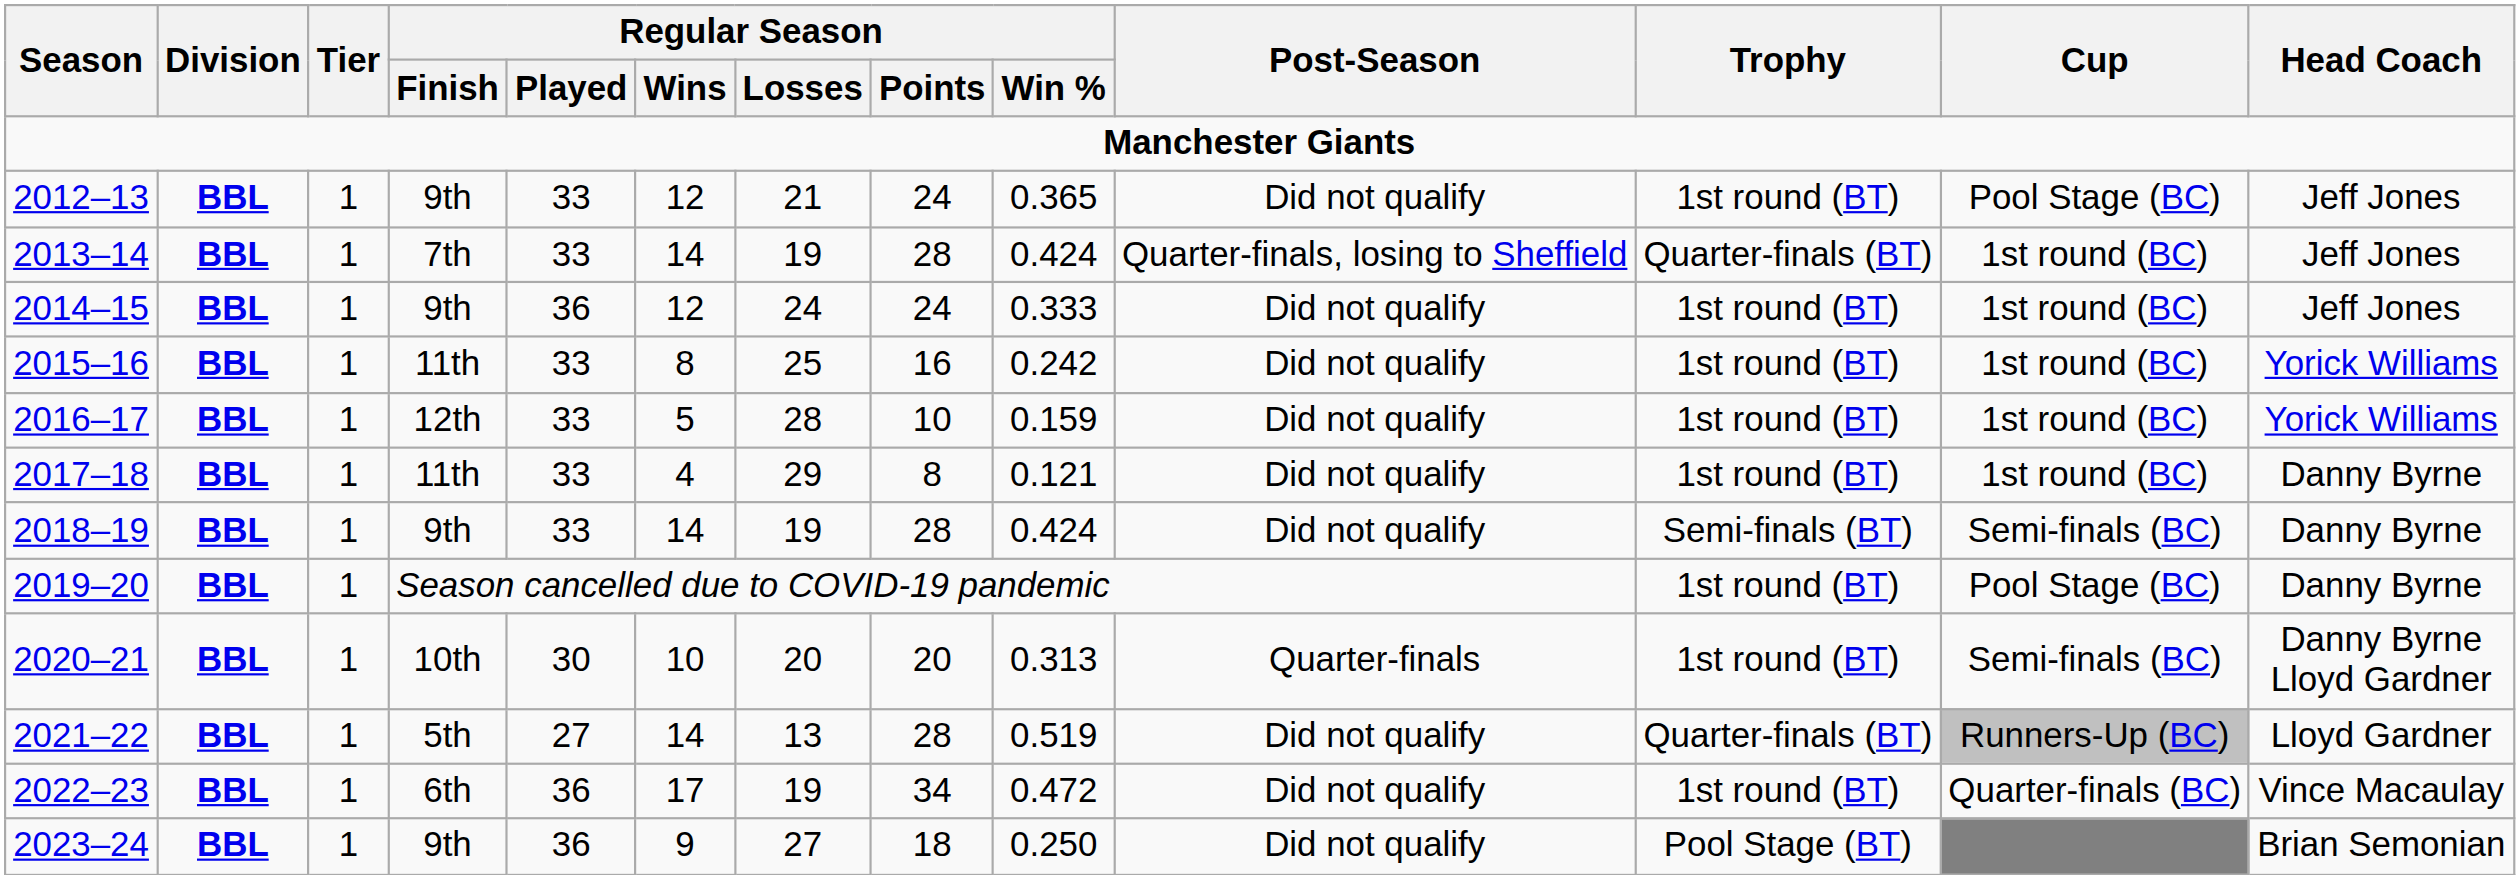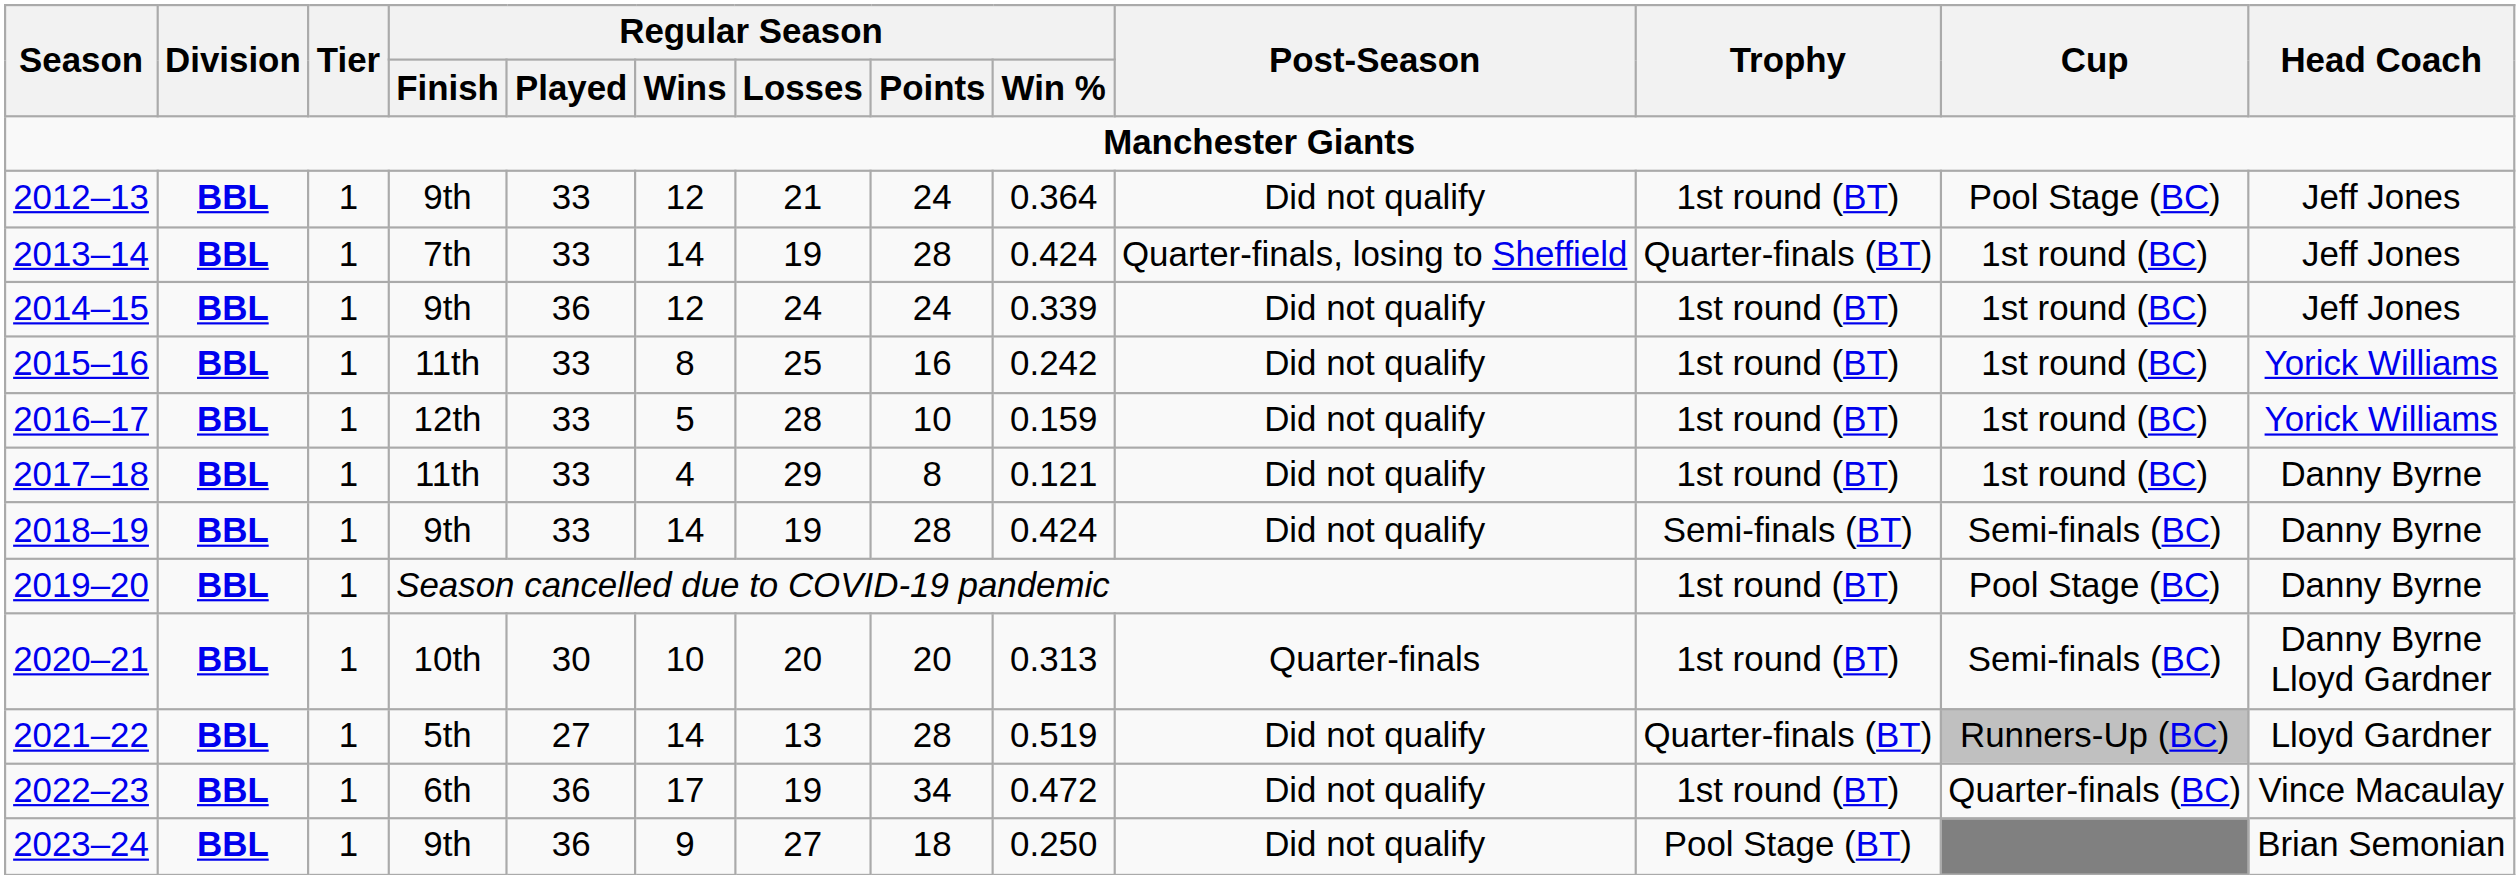(1054, 198) 0.365 -> (1054, 198) 0.364
(1054, 308) 0.333 -> (1054, 308) 0.339
